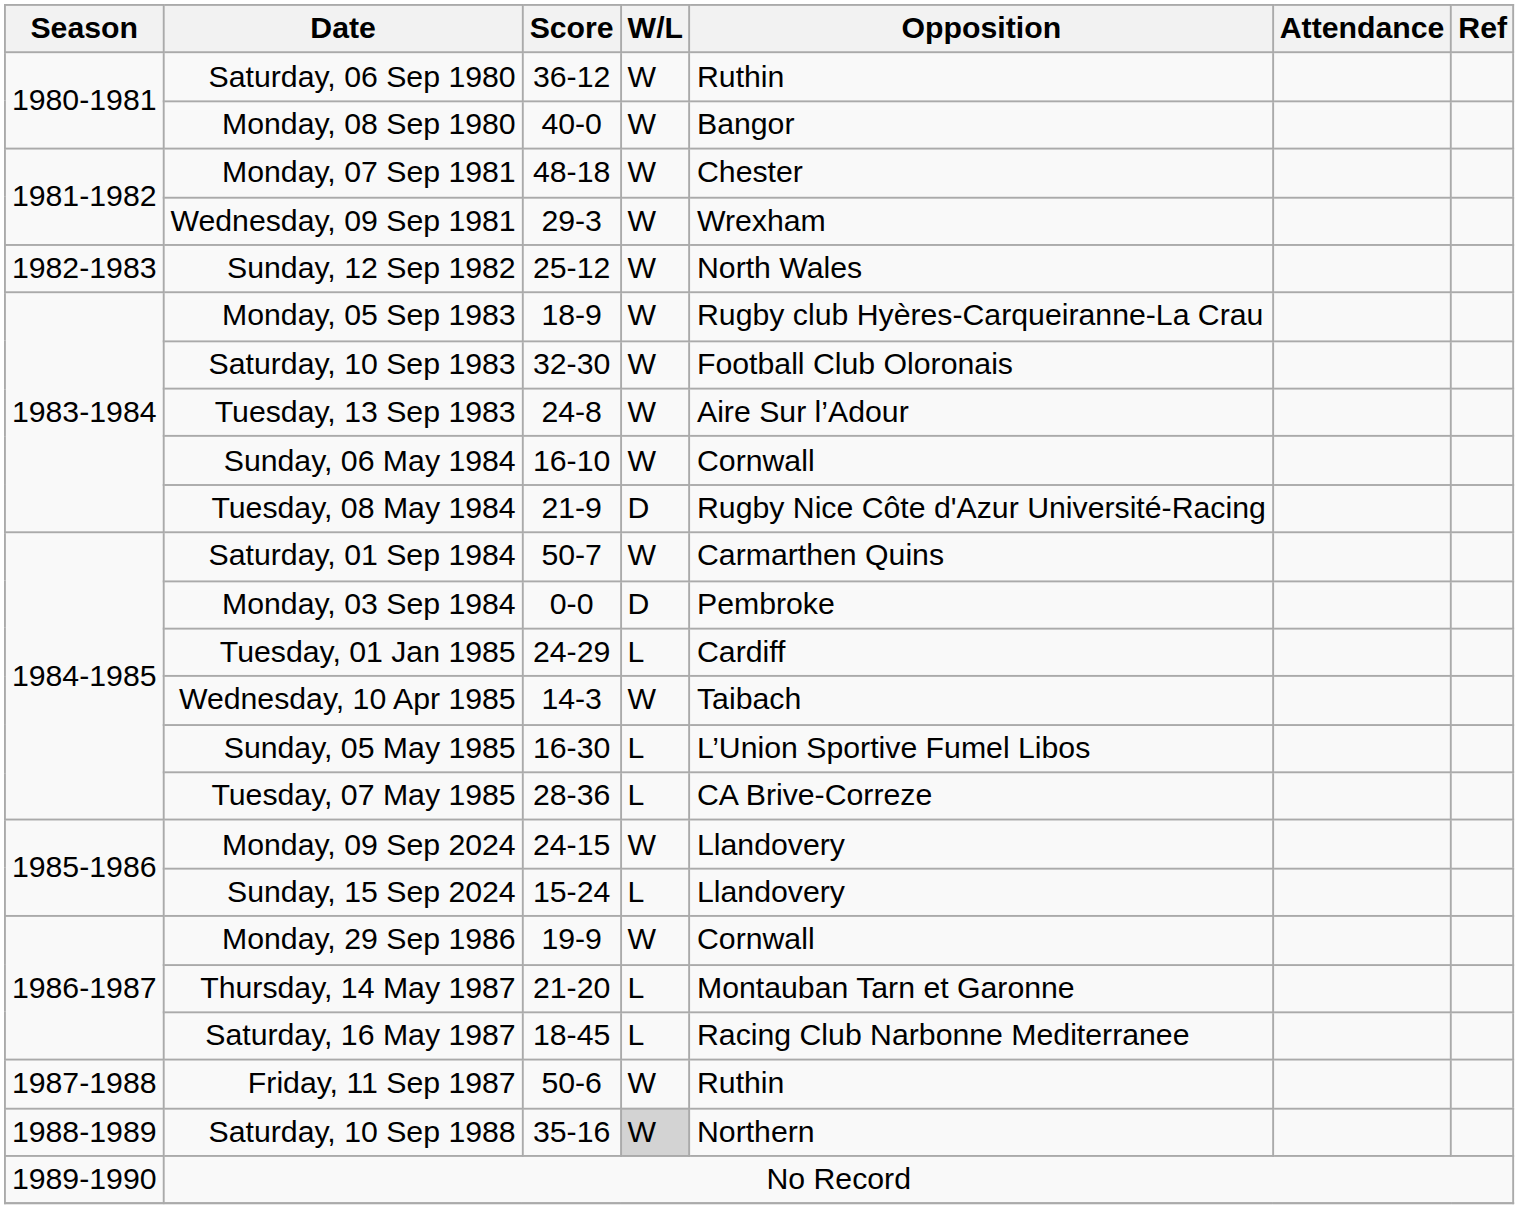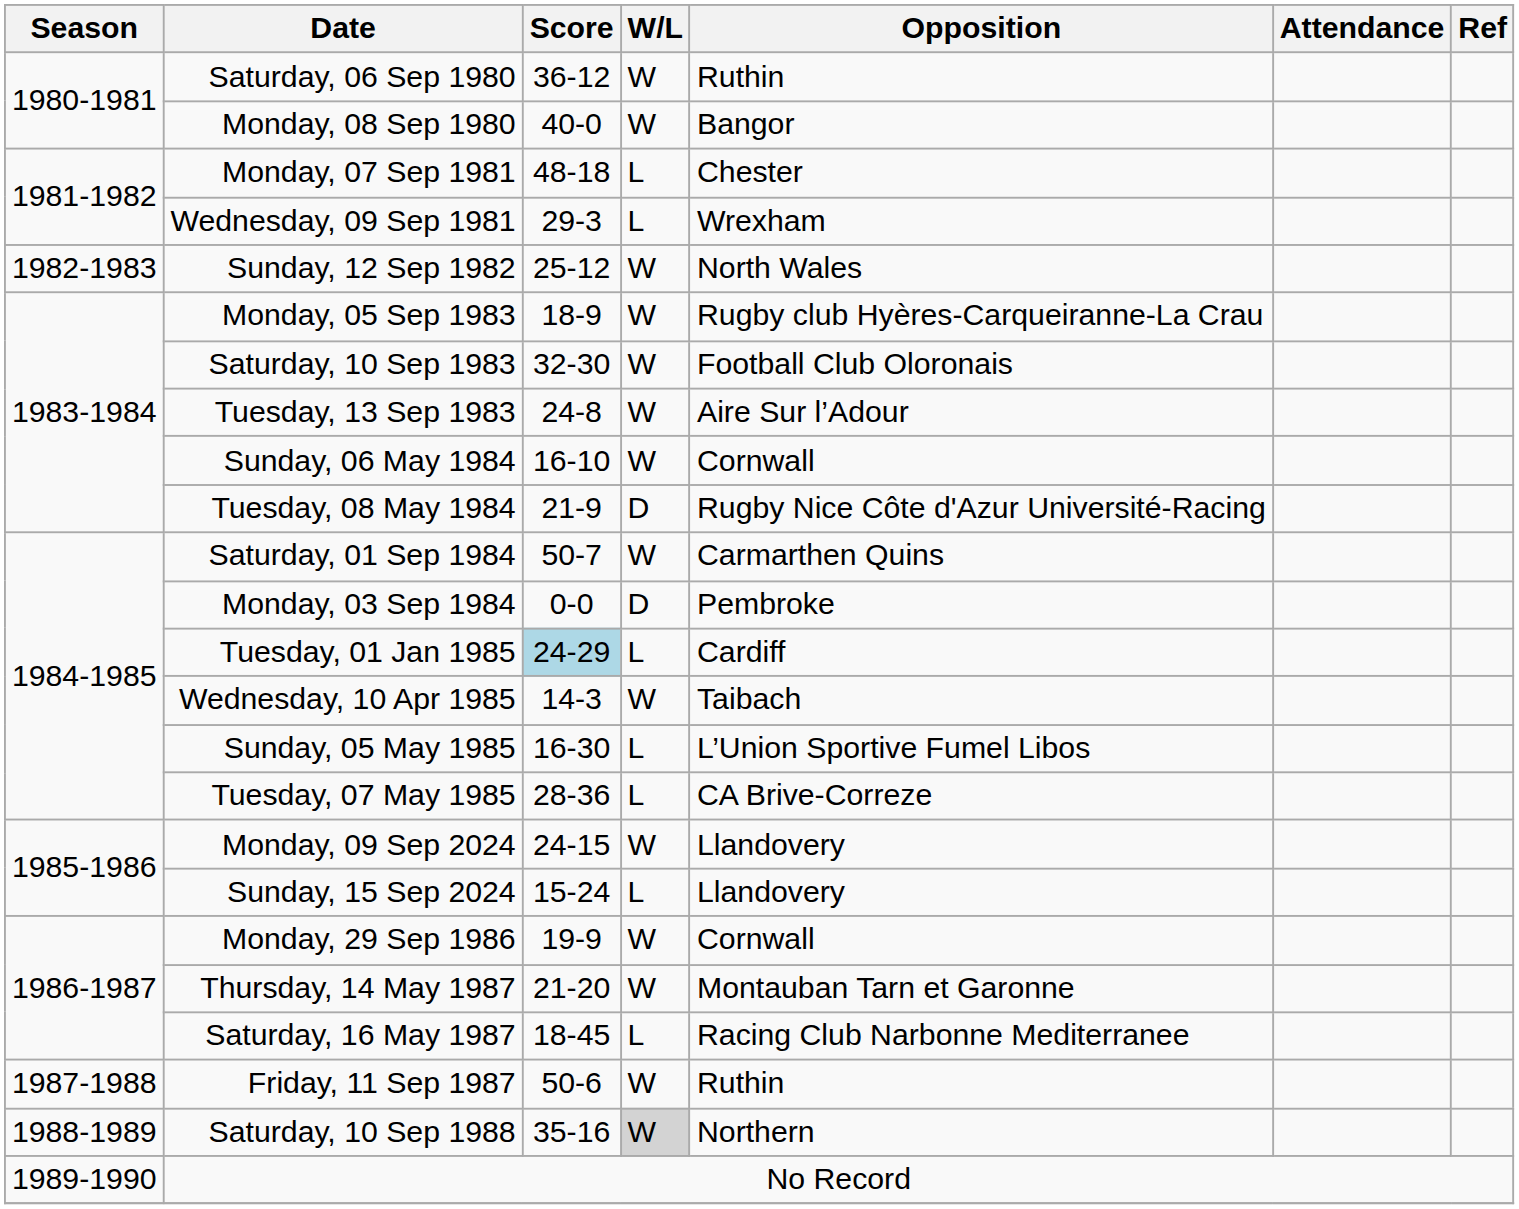(642, 172) W -> (636, 172) L
(642, 220) W -> (636, 220) L
(572, 651) no background -> (572, 651) lightblue background
(636, 987) L -> (642, 987) W
